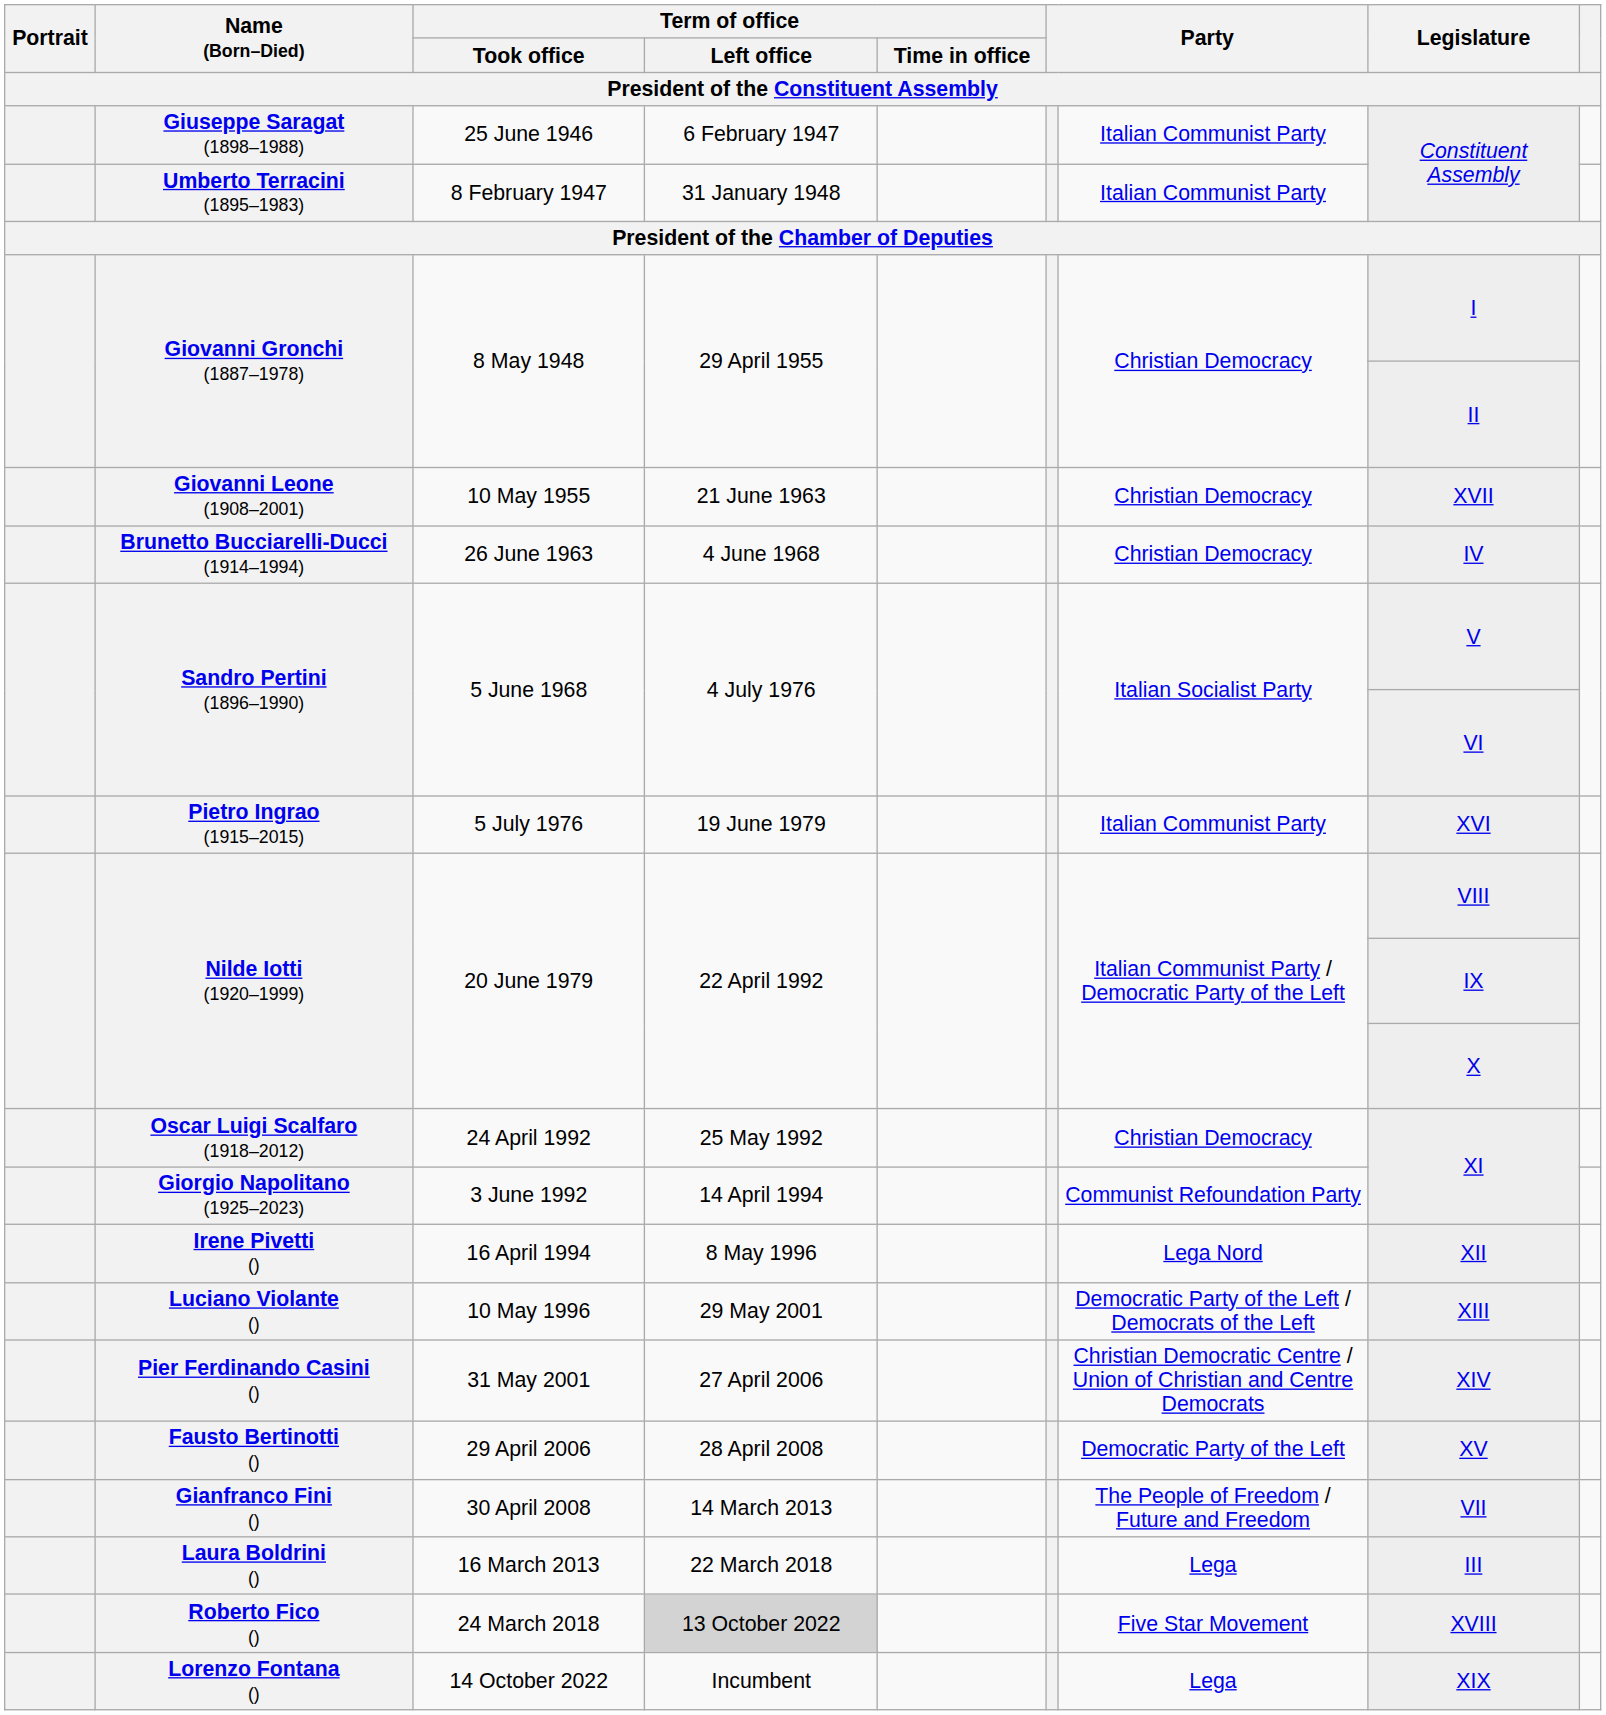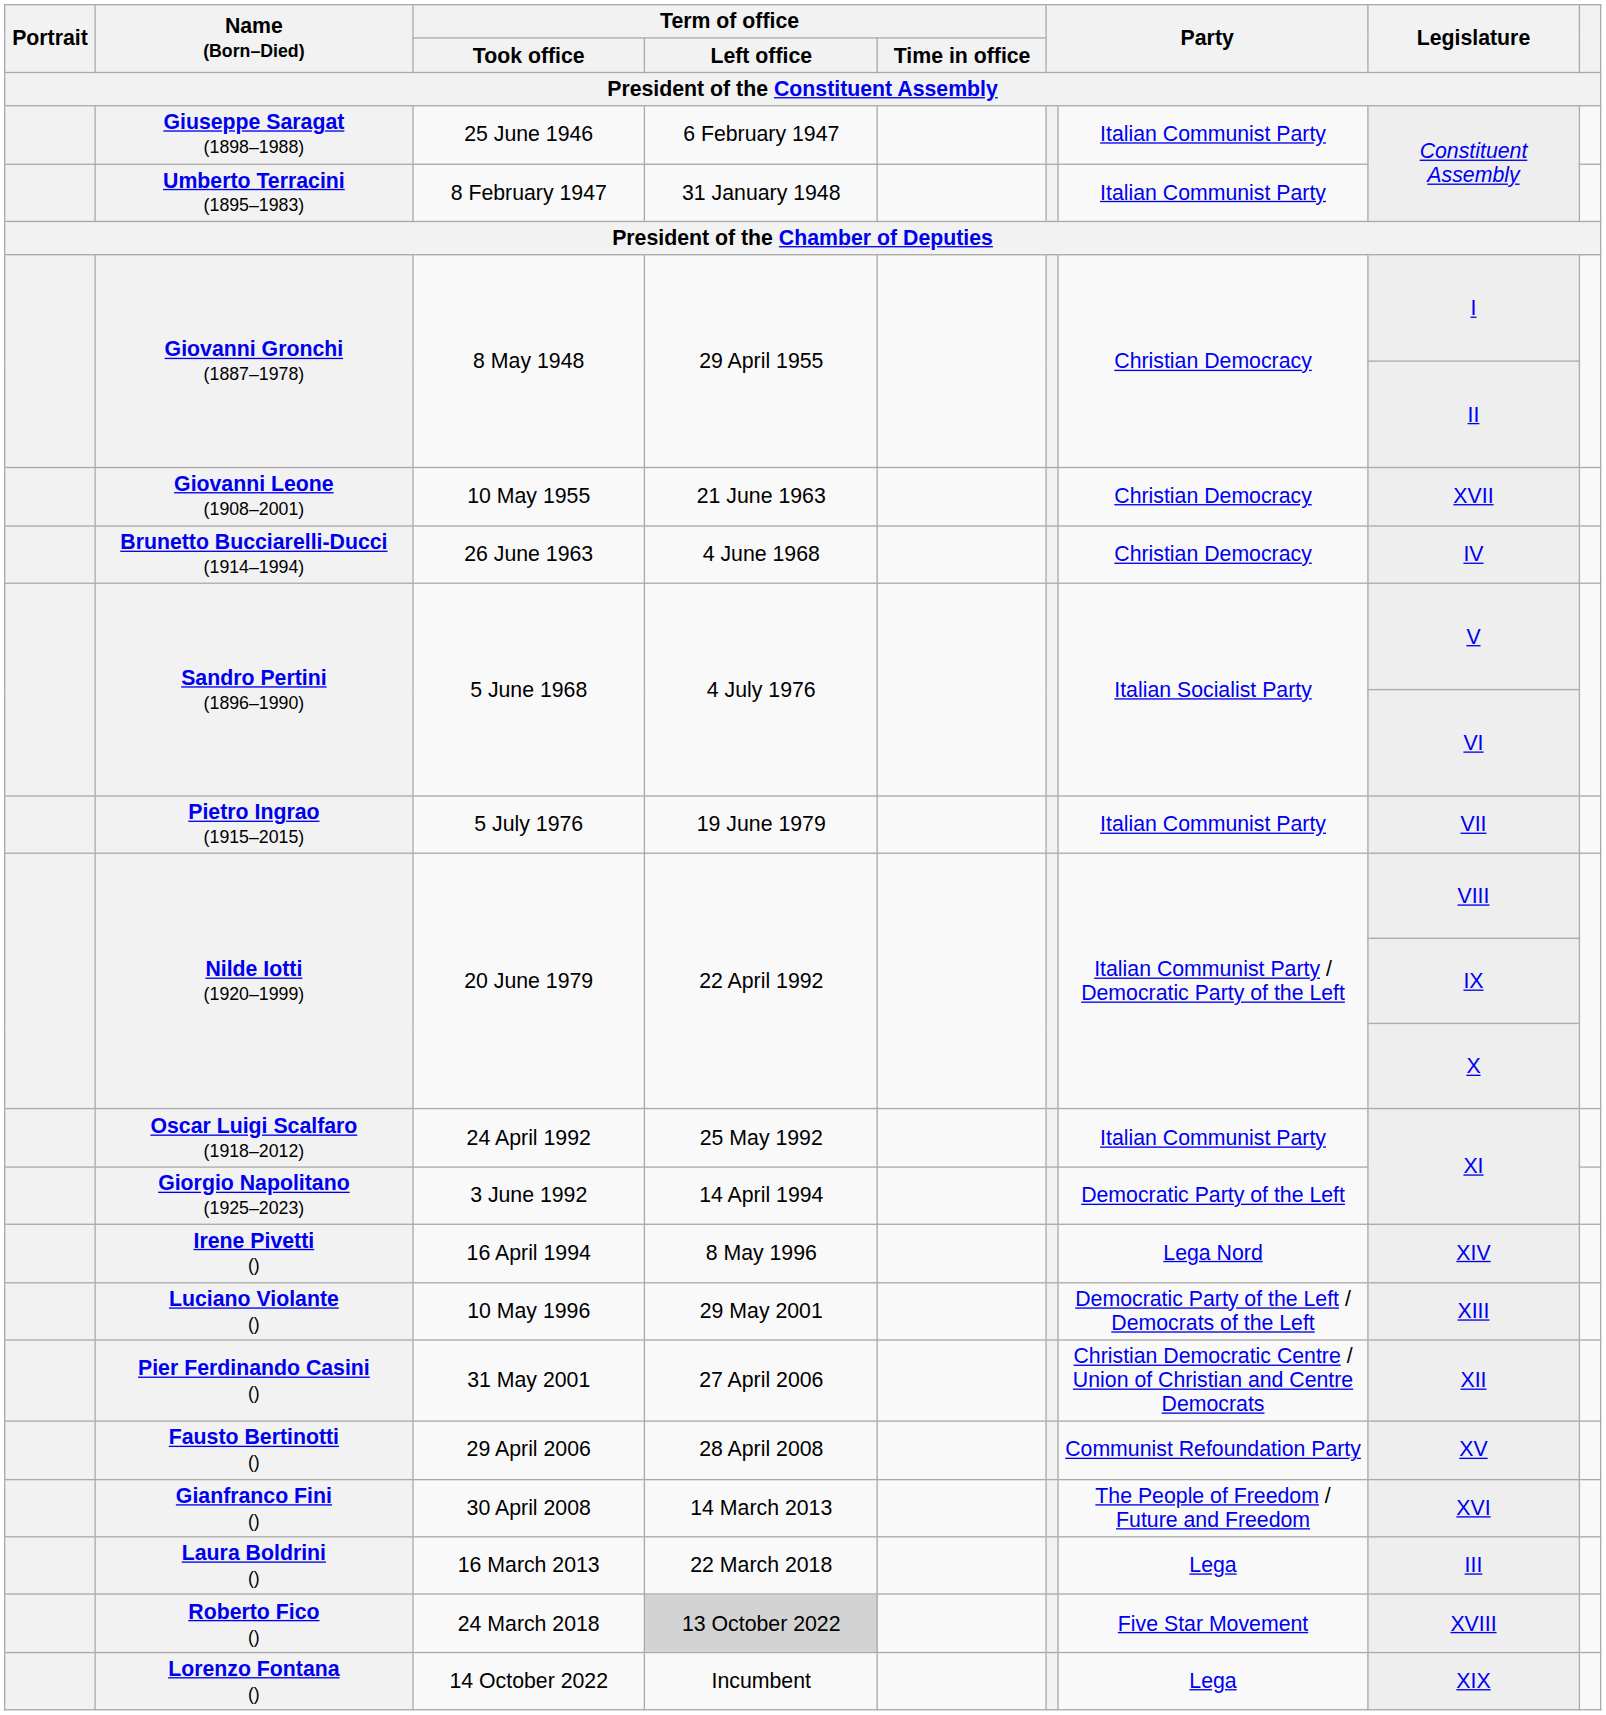(1473, 824) XVI -> (1473, 824) VII
(1213, 1137) Christian Democracy -> (1213, 1137) Italian Communist Party
(1213, 1195) Communist Refoundation Party -> (1213, 1195) Democratic Party of the Left
(1473, 1253) XII -> (1473, 1253) XIV
(1473, 1380) XIV -> (1473, 1380) XII
(1213, 1450) Democratic Party of the Left -> (1213, 1450) Communist Refoundation Party
(1473, 1507) VII -> (1473, 1507) XVI
